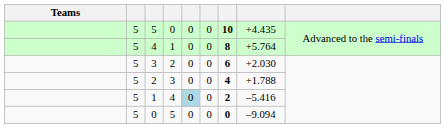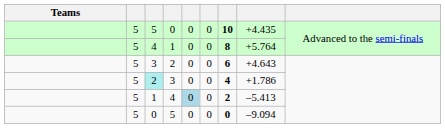(261, 64) +2.030 -> (261, 64) +4.643
(154, 81) no background -> (154, 81) paleturquoise background
(261, 81) +1.788 -> (261, 81) +1.786
(261, 98) –5.416 -> (261, 98) –5.413
